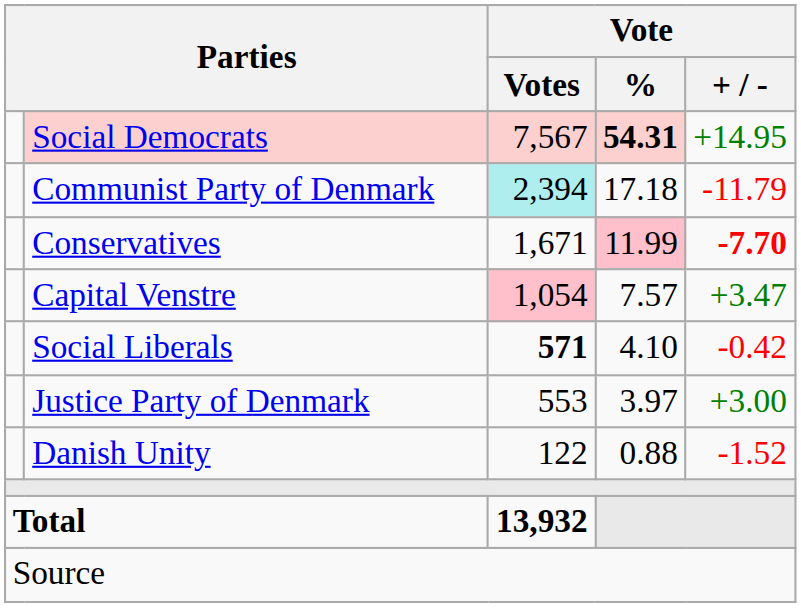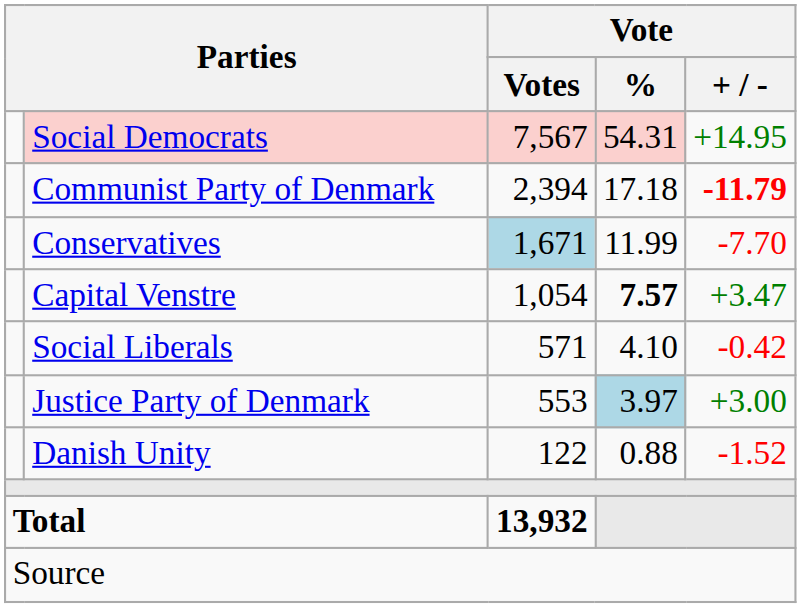(640, 136) bold -> (640, 136) normal
(550, 189) paleturquoise background -> (550, 189) no background
(744, 189) normal -> (745, 189) bold
(550, 242) no background -> (550, 242) lightblue background
(641, 242) pink background -> (641, 242) no background
(752, 242) bold -> (752, 242) normal
(550, 294) pink background -> (550, 294) no background
(649, 294) normal -> (649, 294) bold
(563, 347) bold -> (563, 347) normal
(649, 400) no background -> (649, 400) lightblue background
